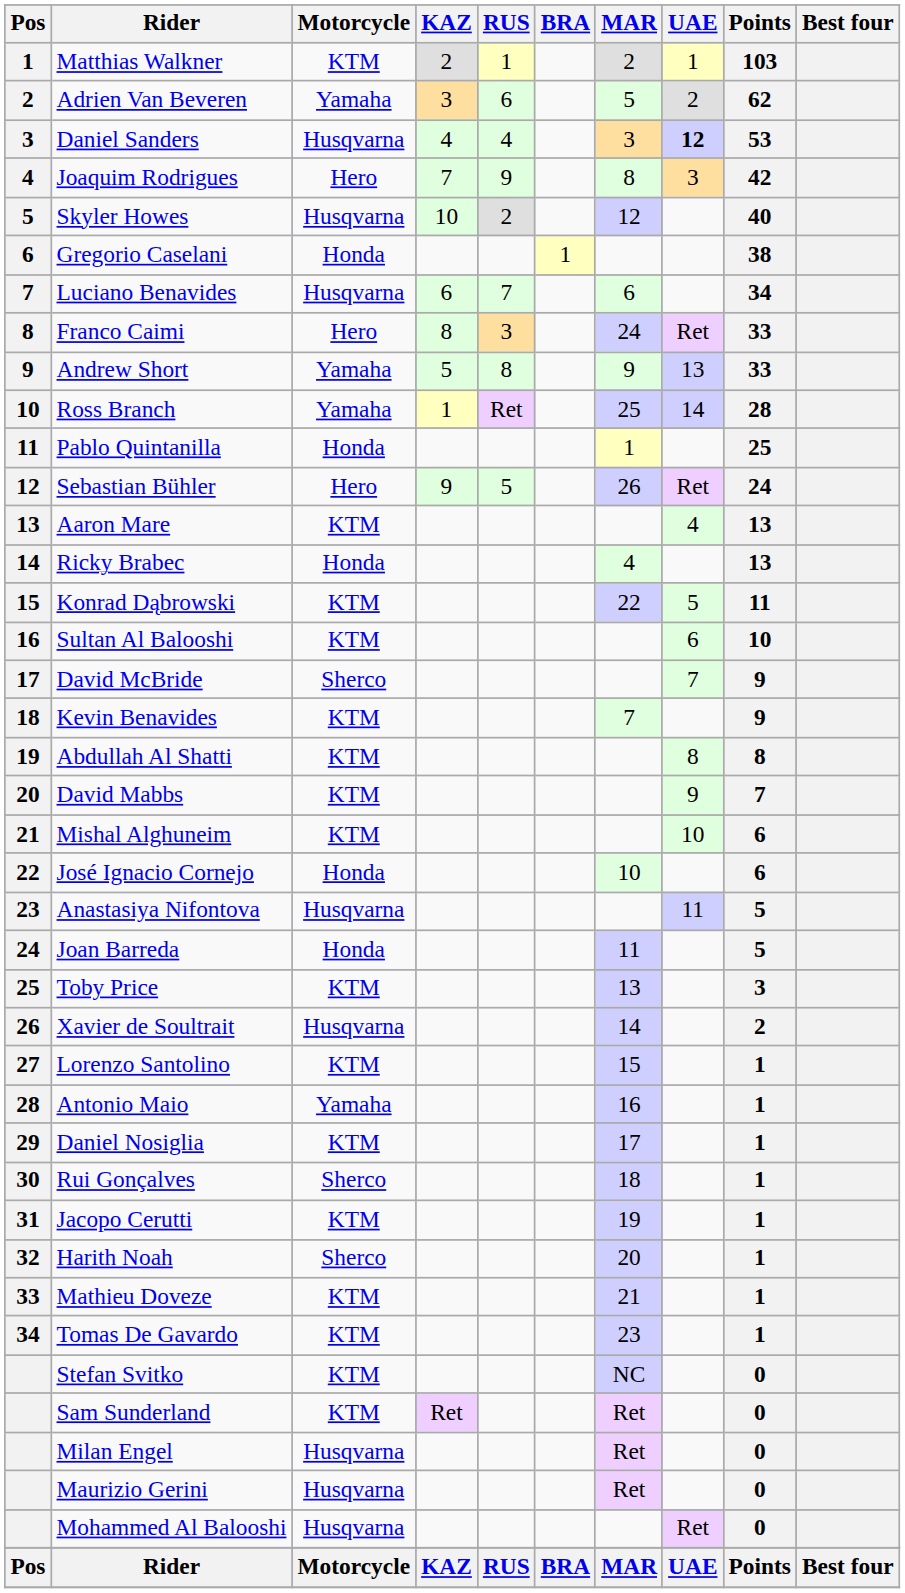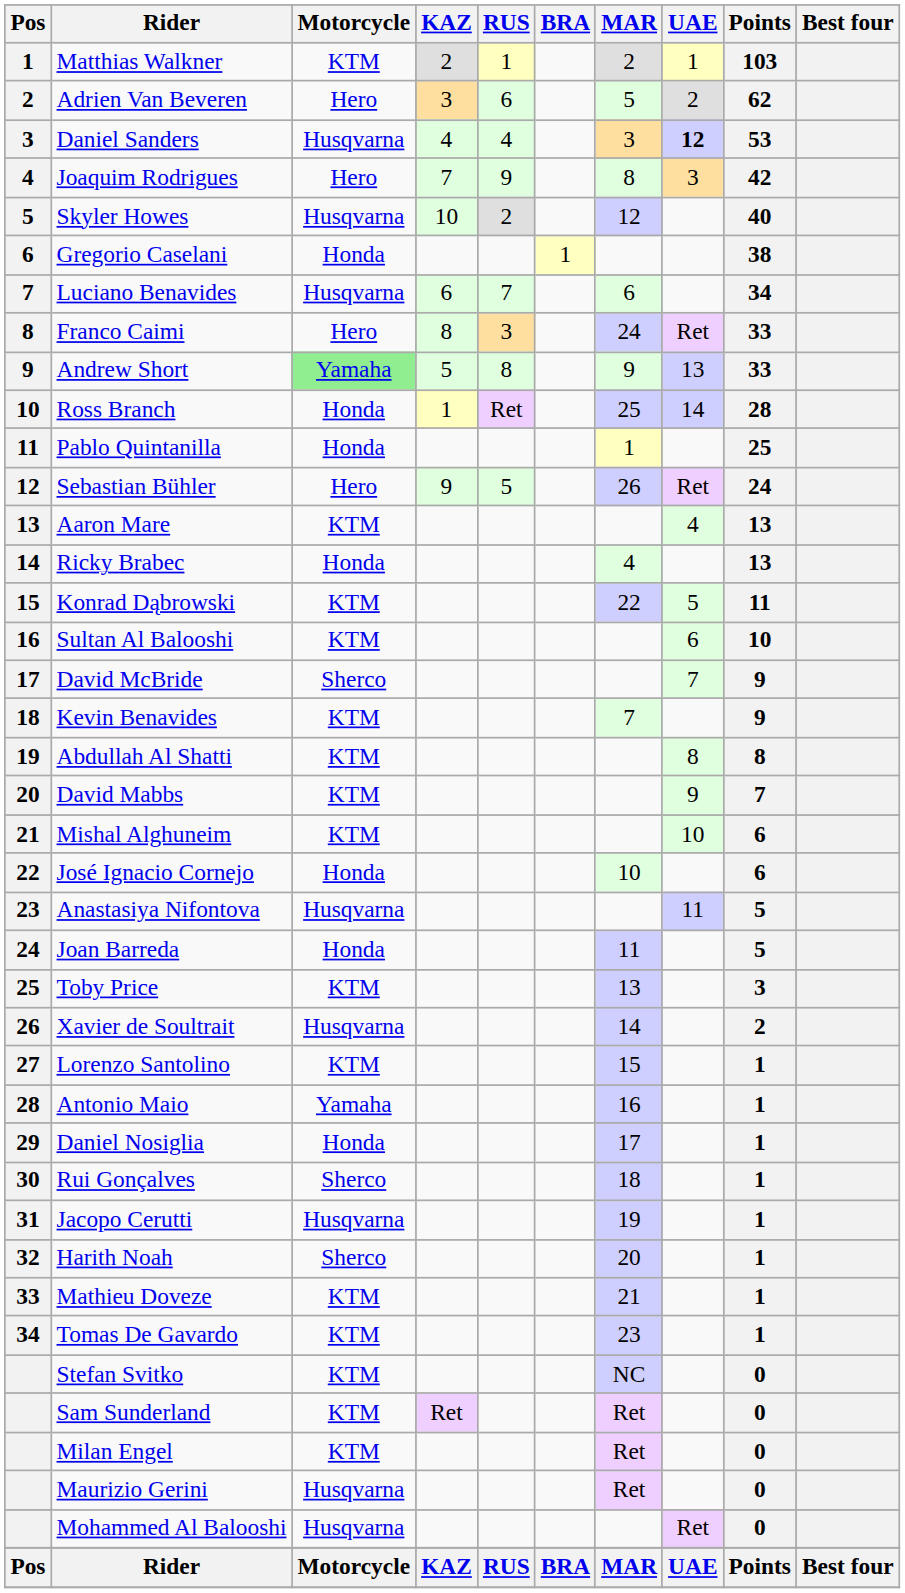(354, 100) Yamaha -> (354, 100) Hero
(354, 370) no background -> (354, 370) lightgreen background
(354, 409) Yamaha -> (354, 409) Honda
(354, 1142) KTM -> (354, 1142) Honda
(354, 1219) KTM -> (354, 1219) Husqvarna
(354, 1451) Husqvarna -> (354, 1451) KTM
